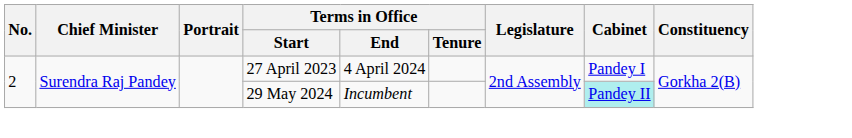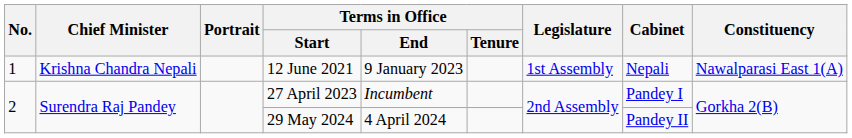+ row: (310, 68)
(385, 68) 4 April 2024 -> (398, 94) Incumbent
(378, 94) Incumbent -> (405, 119) 4 April 2024
(619, 94) paleturquoise background -> (657, 119) no background
